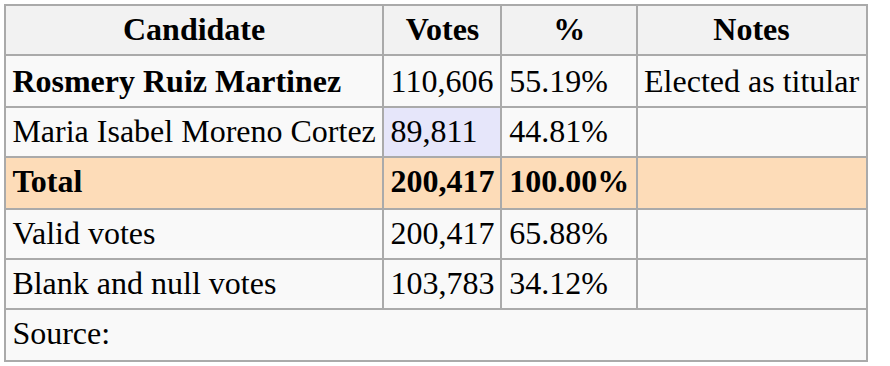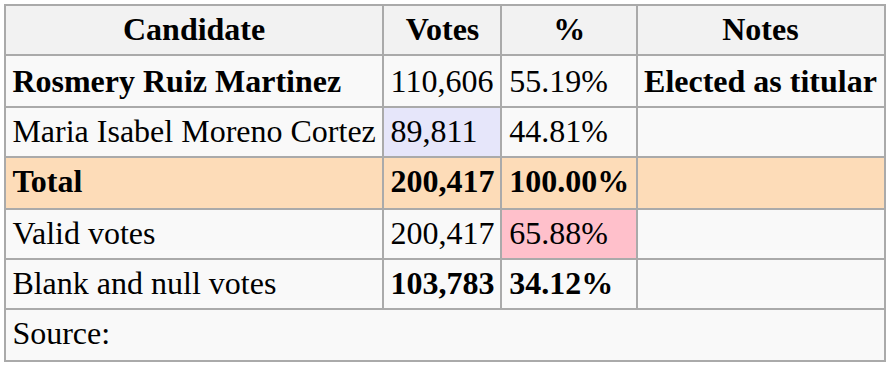(752, 80) normal -> (760, 80) bold
(559, 232) no background -> (559, 232) pink background
(443, 283) normal -> (443, 283) bold
(559, 283) normal -> (561, 283) bold
